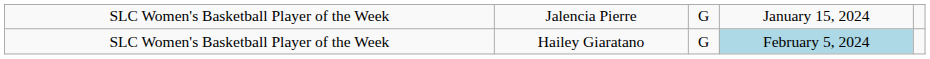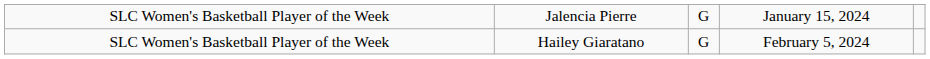(816, 41) lightblue background -> (816, 41) no background
